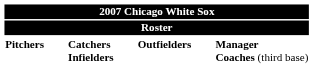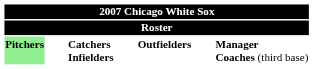(25, 44) no background -> (25, 44) lightgreen background
